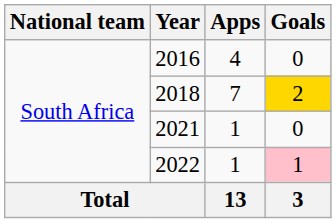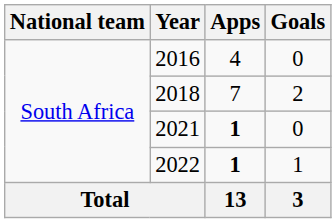(298, 93) gold background -> (298, 93) no background
(235, 128) normal -> (235, 128) bold
(235, 164) normal -> (235, 164) bold
(298, 164) pink background -> (298, 164) no background
